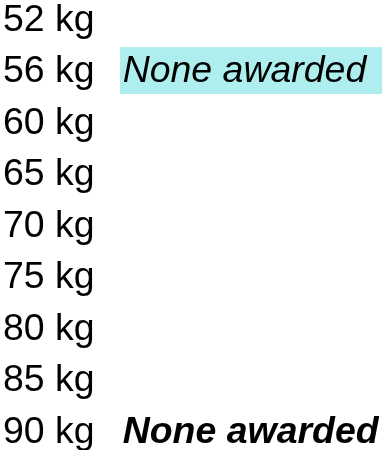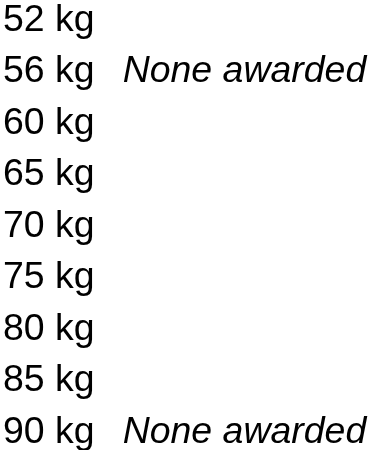(244, 69) paleturquoise background -> (244, 69) no background
(251, 430) bold -> (244, 430) normal
